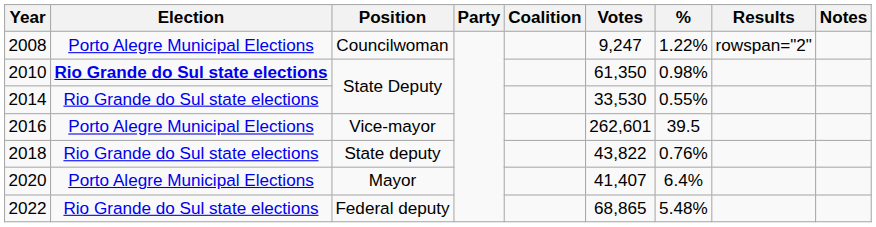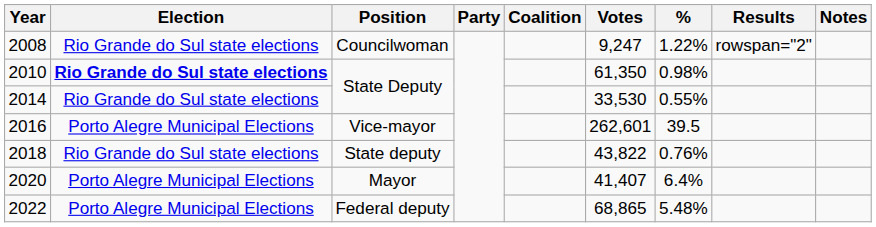(191, 45) Porto Alegre Municipal Elections -> (191, 45) Rio Grande do Sul state elections
(191, 208) Rio Grande do Sul state elections -> (191, 208) Porto Alegre Municipal Elections
